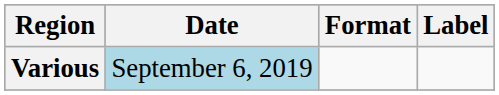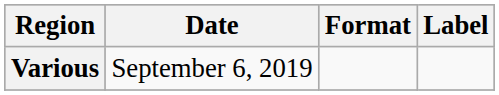(212, 68) lightblue background -> (212, 68) no background
